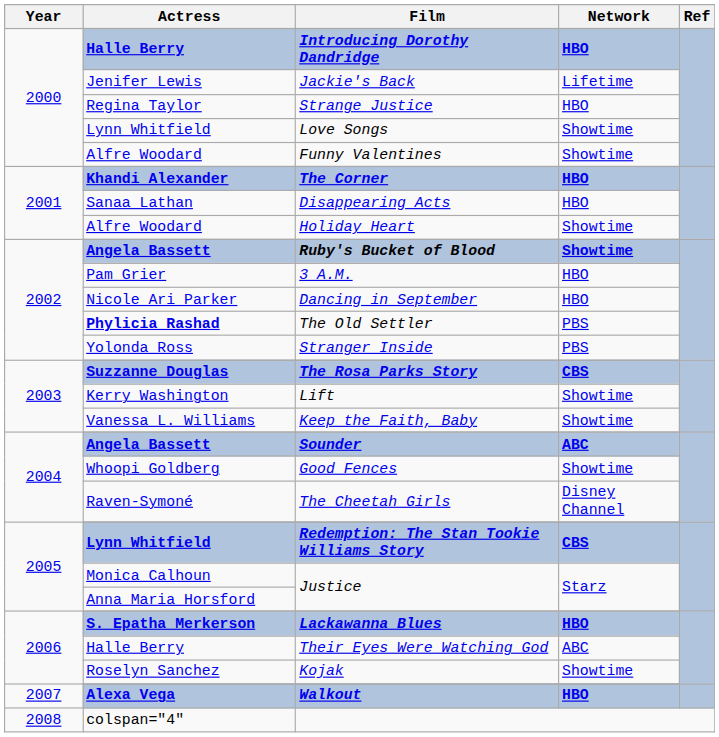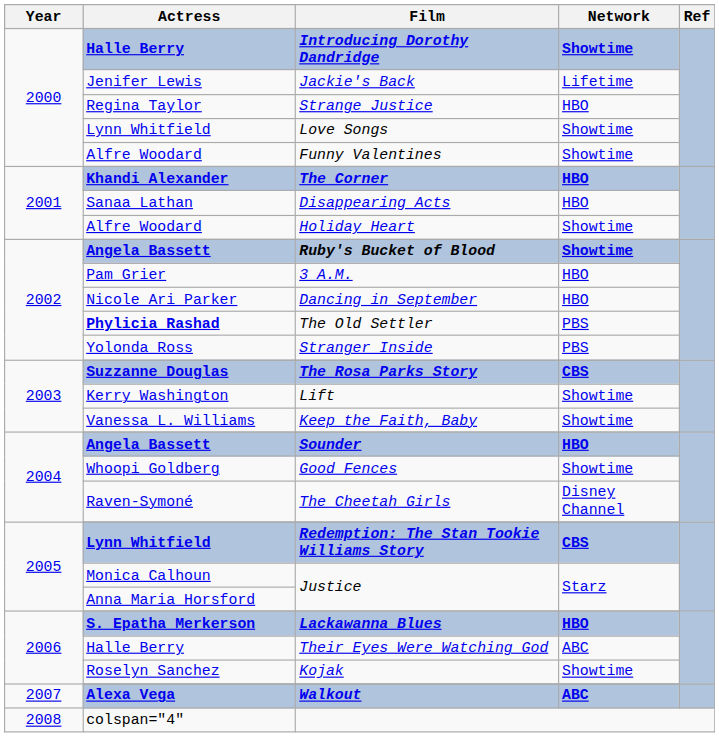(575, 49) HBO -> (598, 49) Showtime
(575, 444) ABC -> (575, 444) HBO
(575, 696) HBO -> (575, 696) ABC
